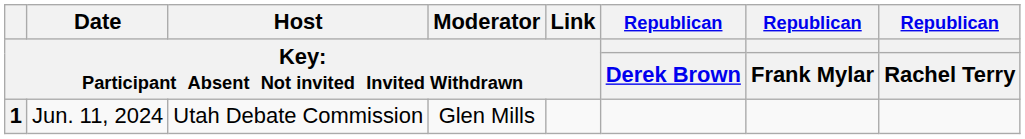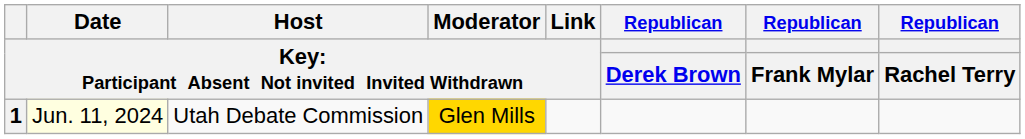(98, 116) no background -> (98, 116) lightyellow background
(487, 116) no background -> (487, 116) gold background
